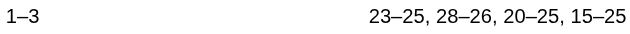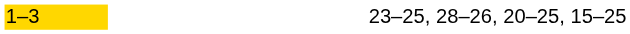(23, 17) no background -> (23, 17) gold background
